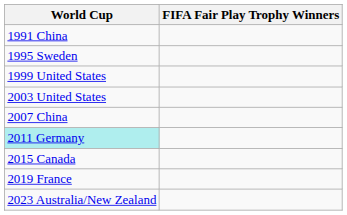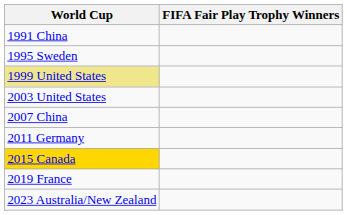(57, 76) no background -> (57, 76) khaki background
(46, 138) paleturquoise background -> (46, 138) no background
(41, 158) no background -> (41, 158) gold background
